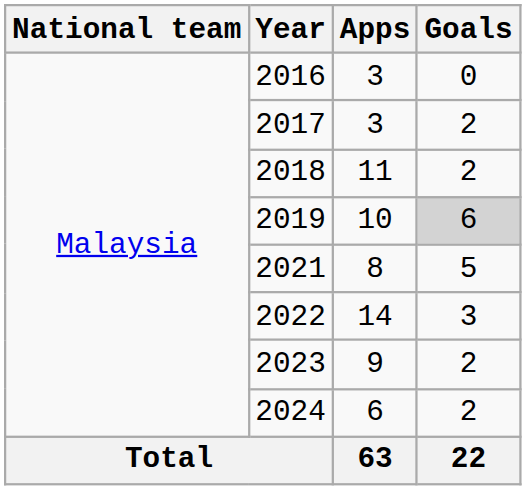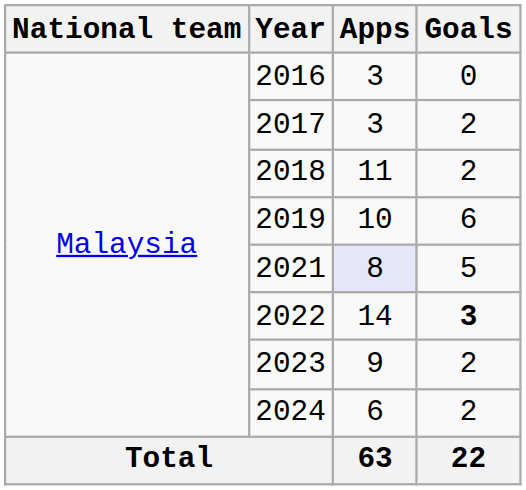(468, 221) lightgrey background -> (468, 221) no background
(375, 268) no background -> (375, 268) lavender background
(468, 316) normal -> (468, 316) bold
